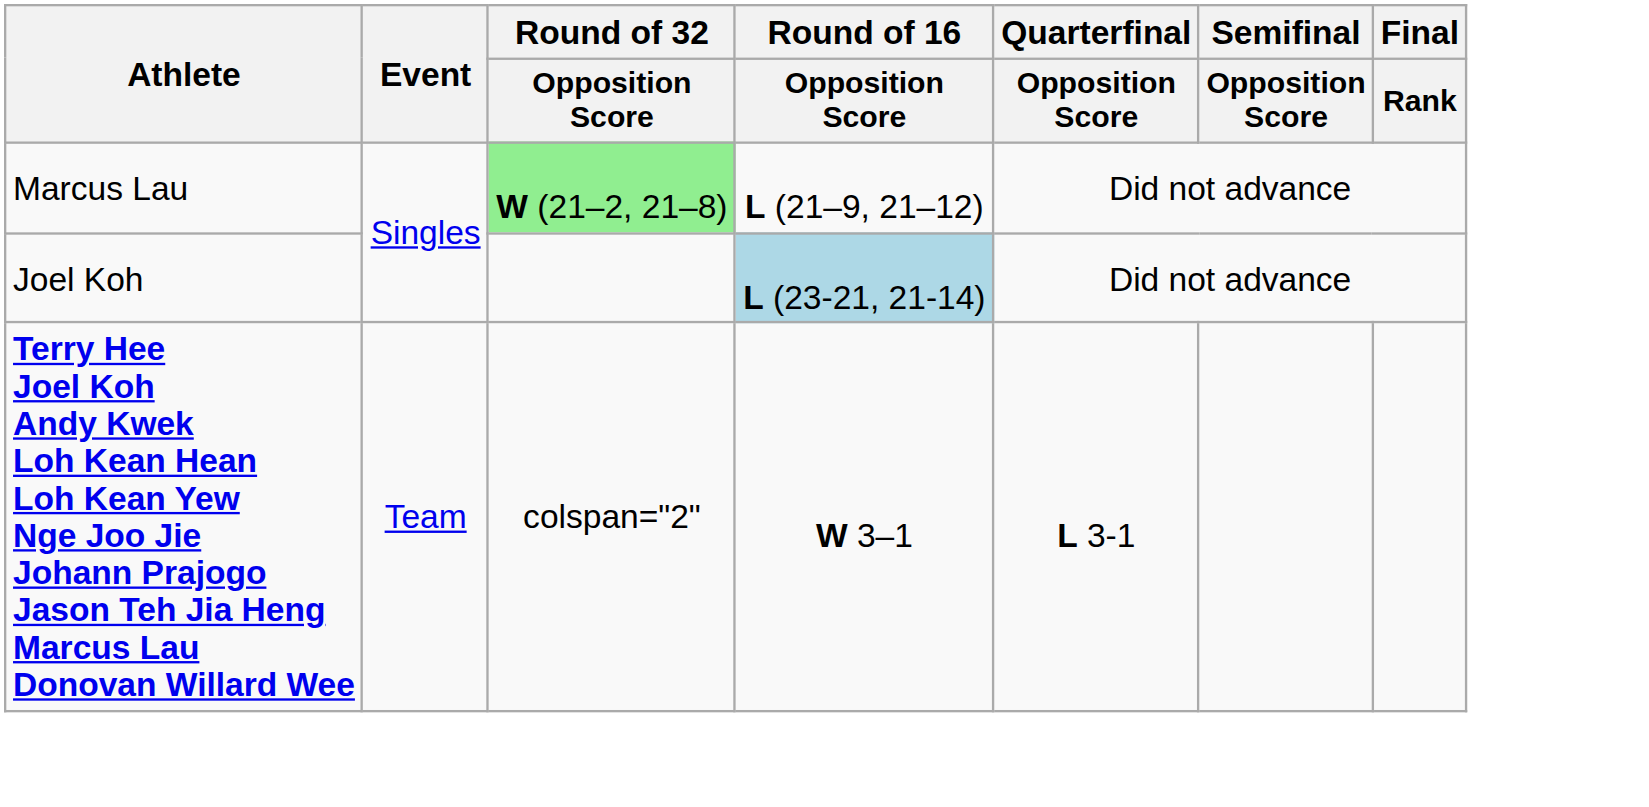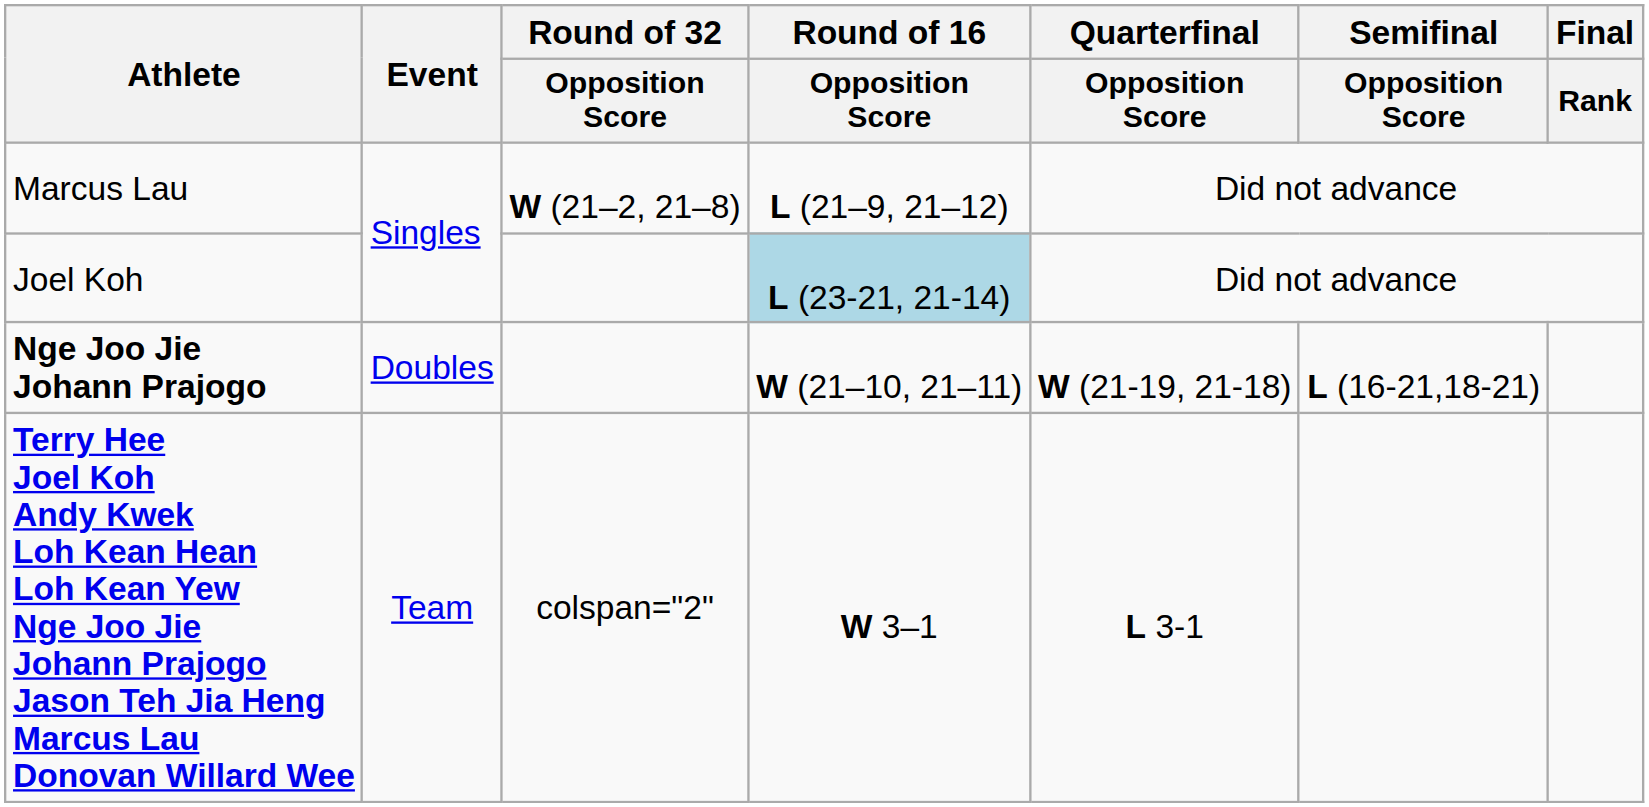(612, 207) lightgreen background -> (625, 207) no background
+ row: (140, 369)
